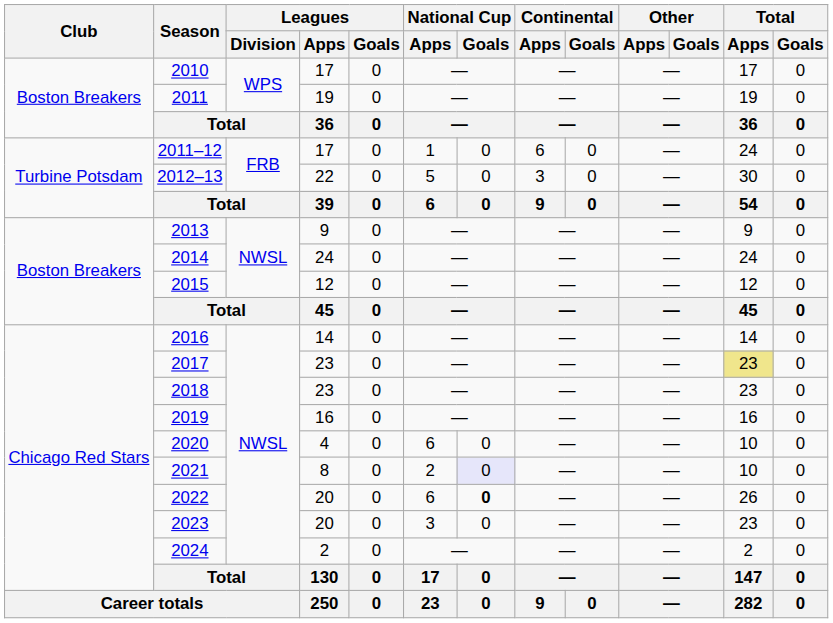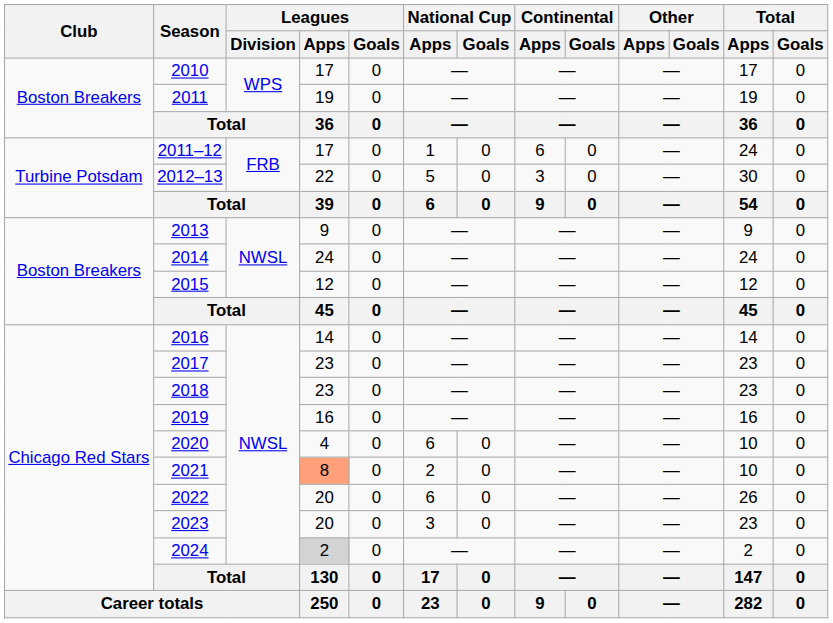(748, 364) khaki background -> (748, 364) no background
(324, 470) no background -> (324, 470) lightsalmon background
(486, 470) lavender background -> (486, 470) no background
(486, 497) bold -> (486, 497) normal
(324, 550) no background -> (324, 550) lightgrey background
